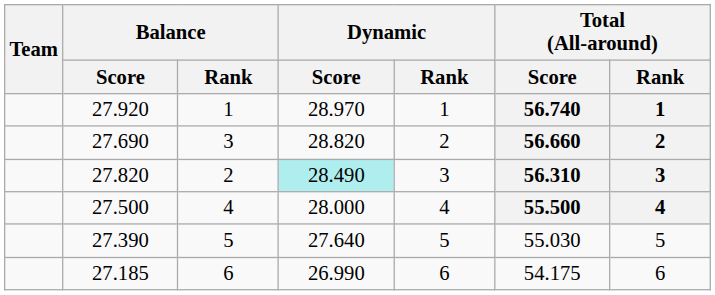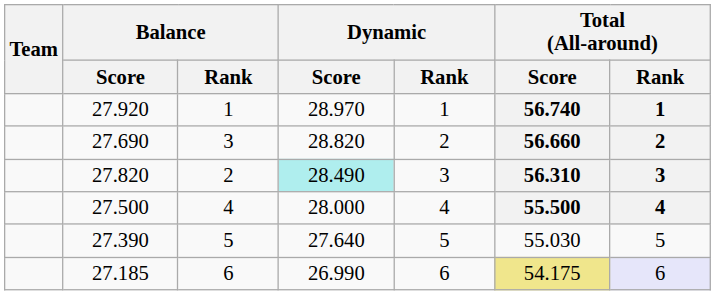(552, 273) no background -> (552, 273) khaki background
(660, 273) no background -> (660, 273) lavender background
